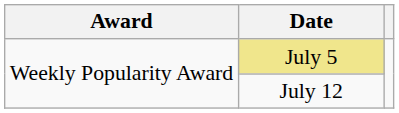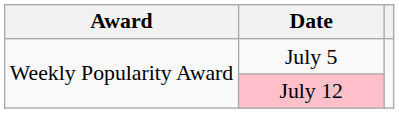(311, 56) khaki background -> (311, 56) no background
(311, 90) no background -> (311, 90) pink background
